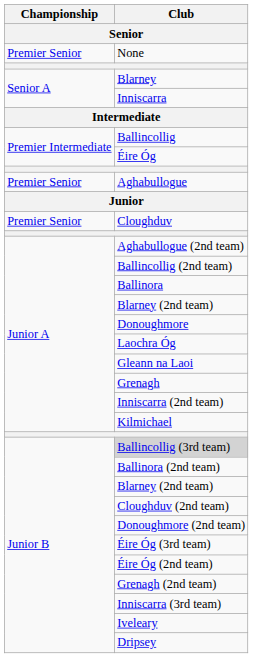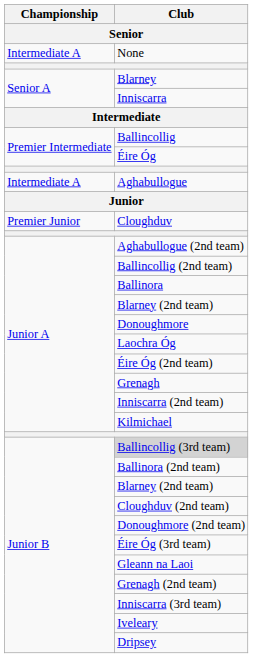(44, 53) Premier Senior -> (44, 53) Intermediate A
(44, 181) Premier Senior -> (44, 181) Intermediate A
(44, 221) Premier Senior -> (44, 221) Premier Junior
(155, 363) Gleann na Laoi -> (165, 363) Éire Óg (2nd team)
(165, 564) Éire Óg (2nd team) -> (155, 564) Gleann na Laoi
